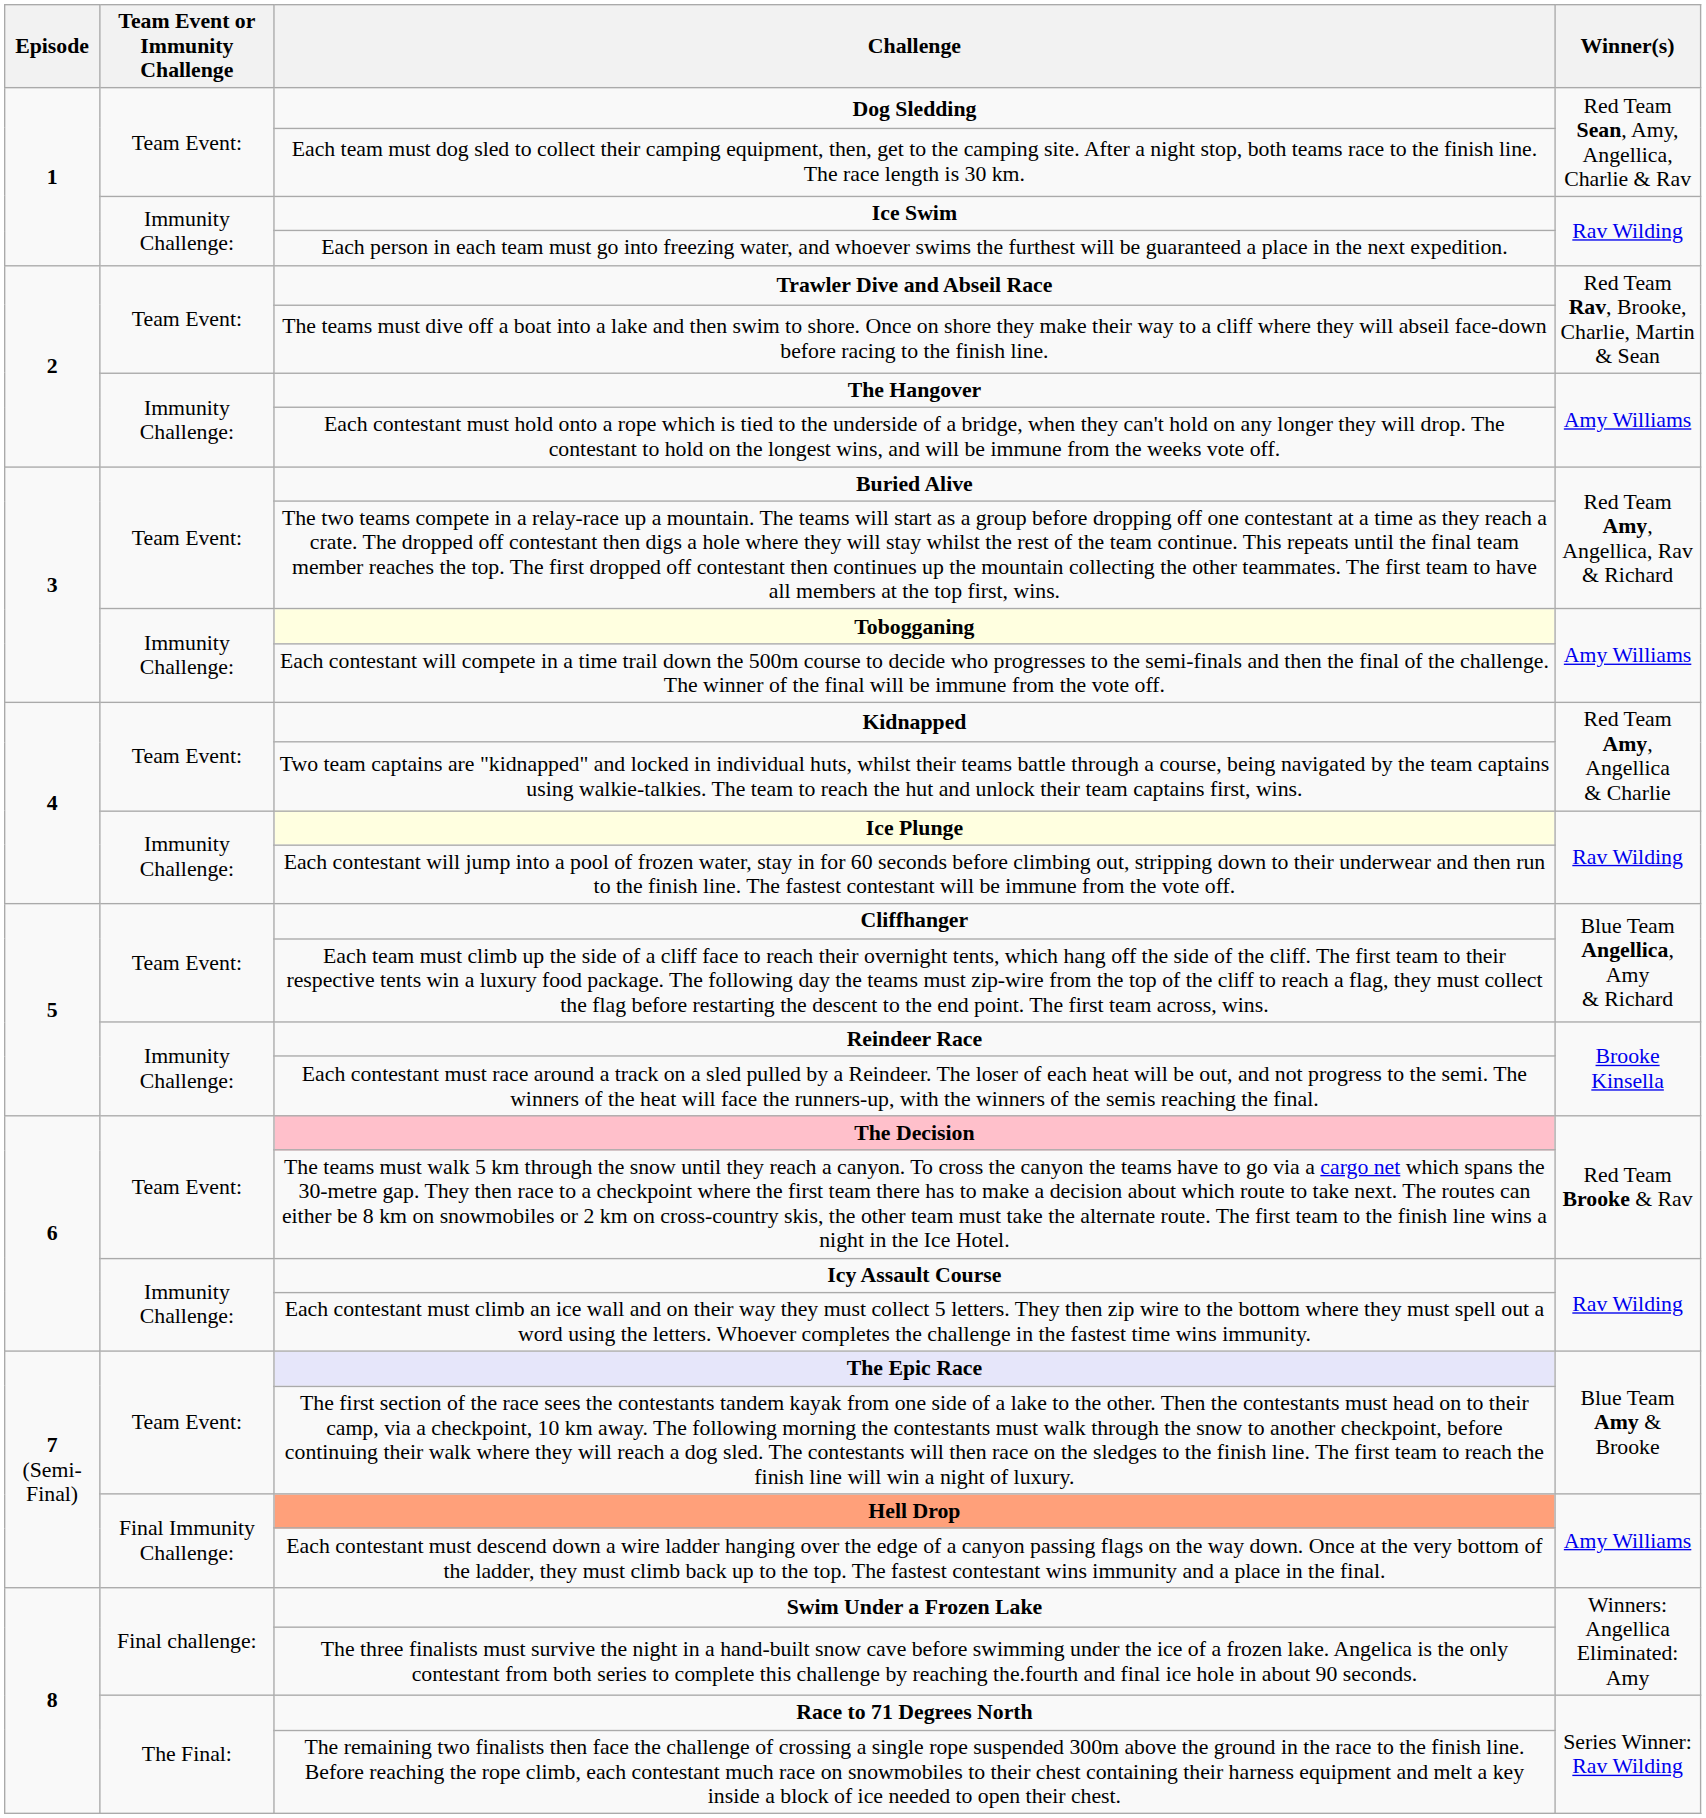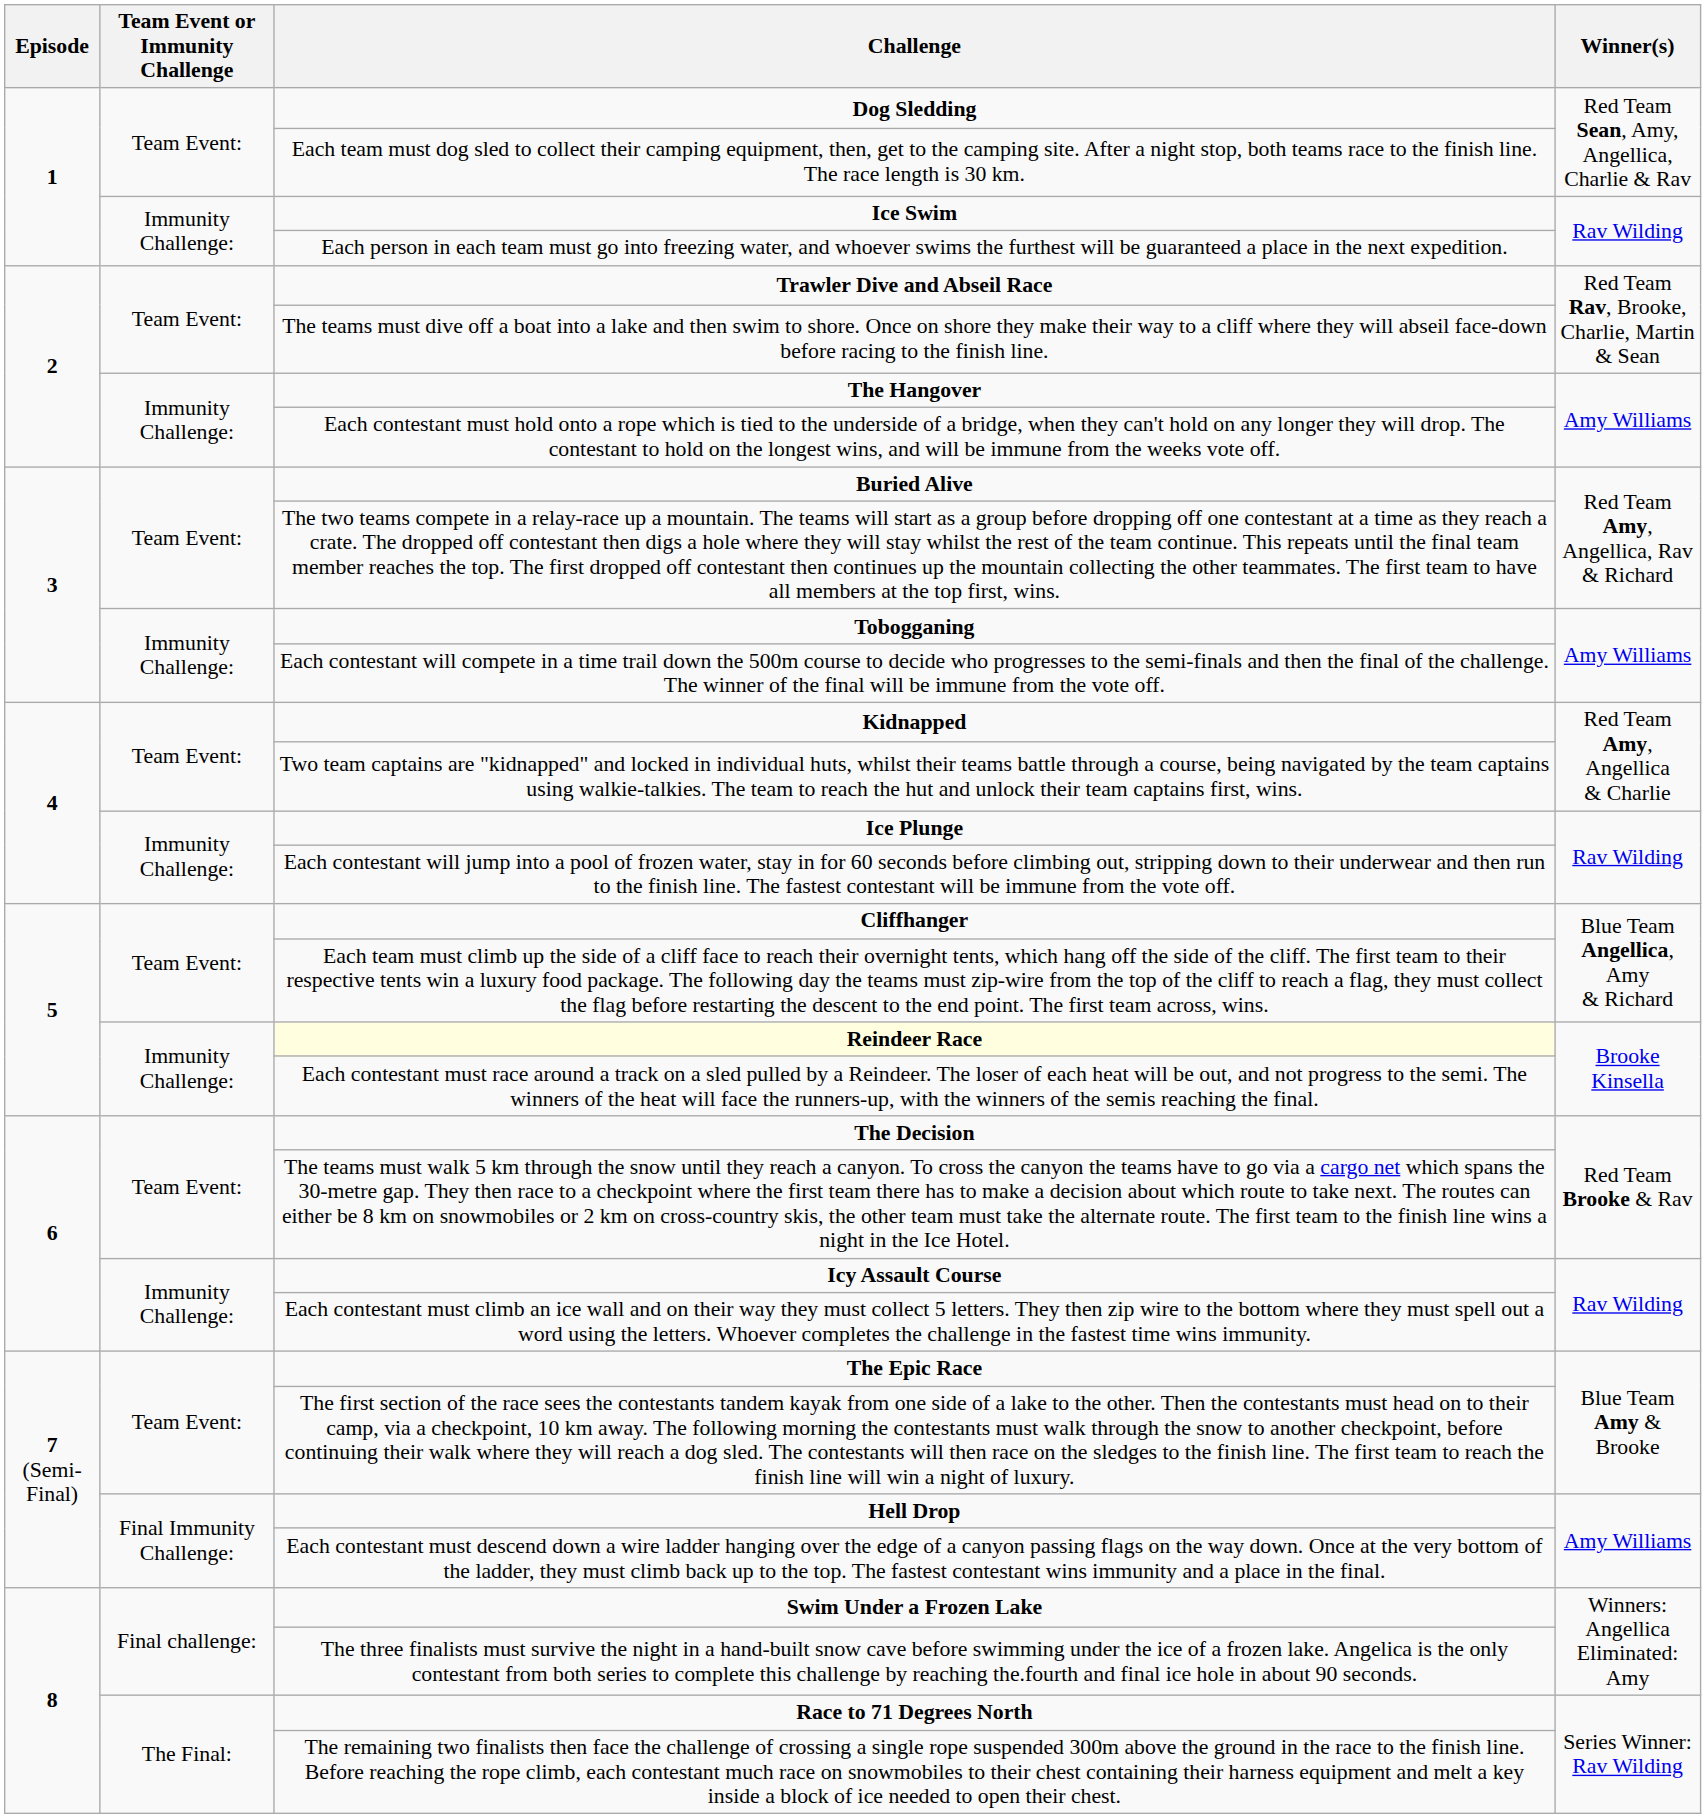(914, 626) lightyellow background -> (914, 626) no background
(914, 827) lightyellow background -> (914, 827) no background
(914, 1039) no background -> (914, 1039) lightyellow background
(914, 1132) pink background -> (914, 1132) no background
(914, 1368) lavender background -> (914, 1368) no background
(914, 1510) lightsalmon background -> (914, 1510) no background
